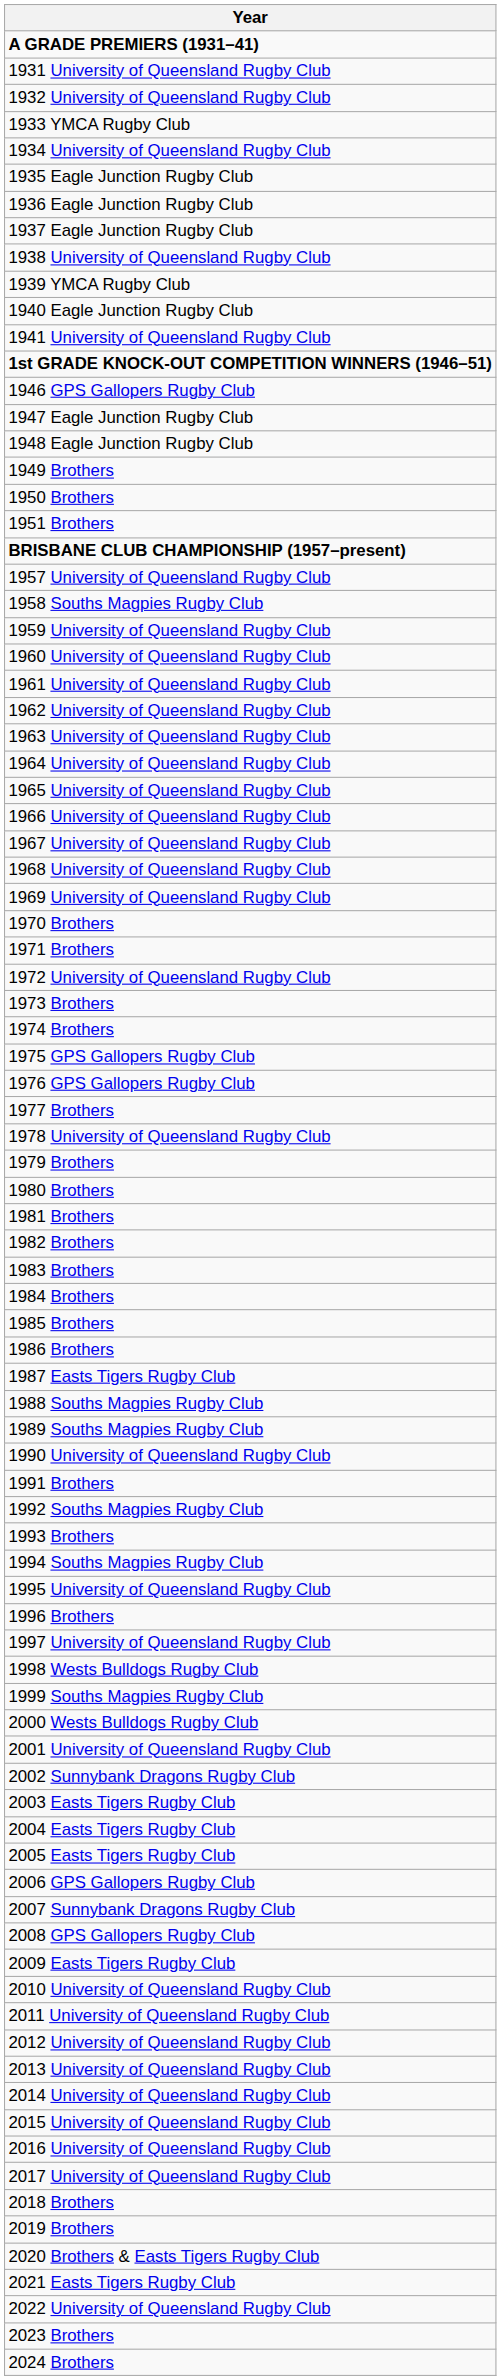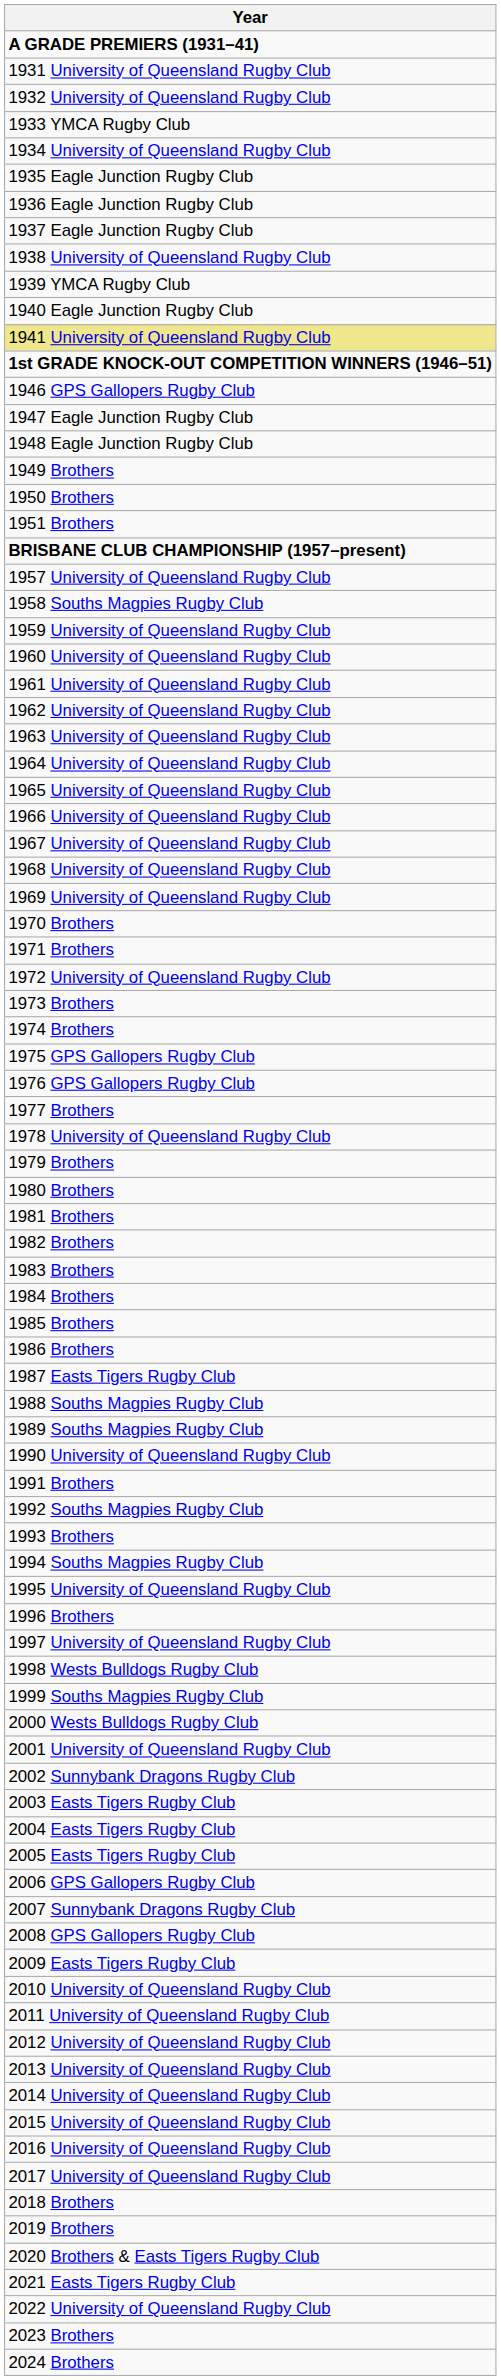(169, 337) no background -> (169, 337) khaki background
